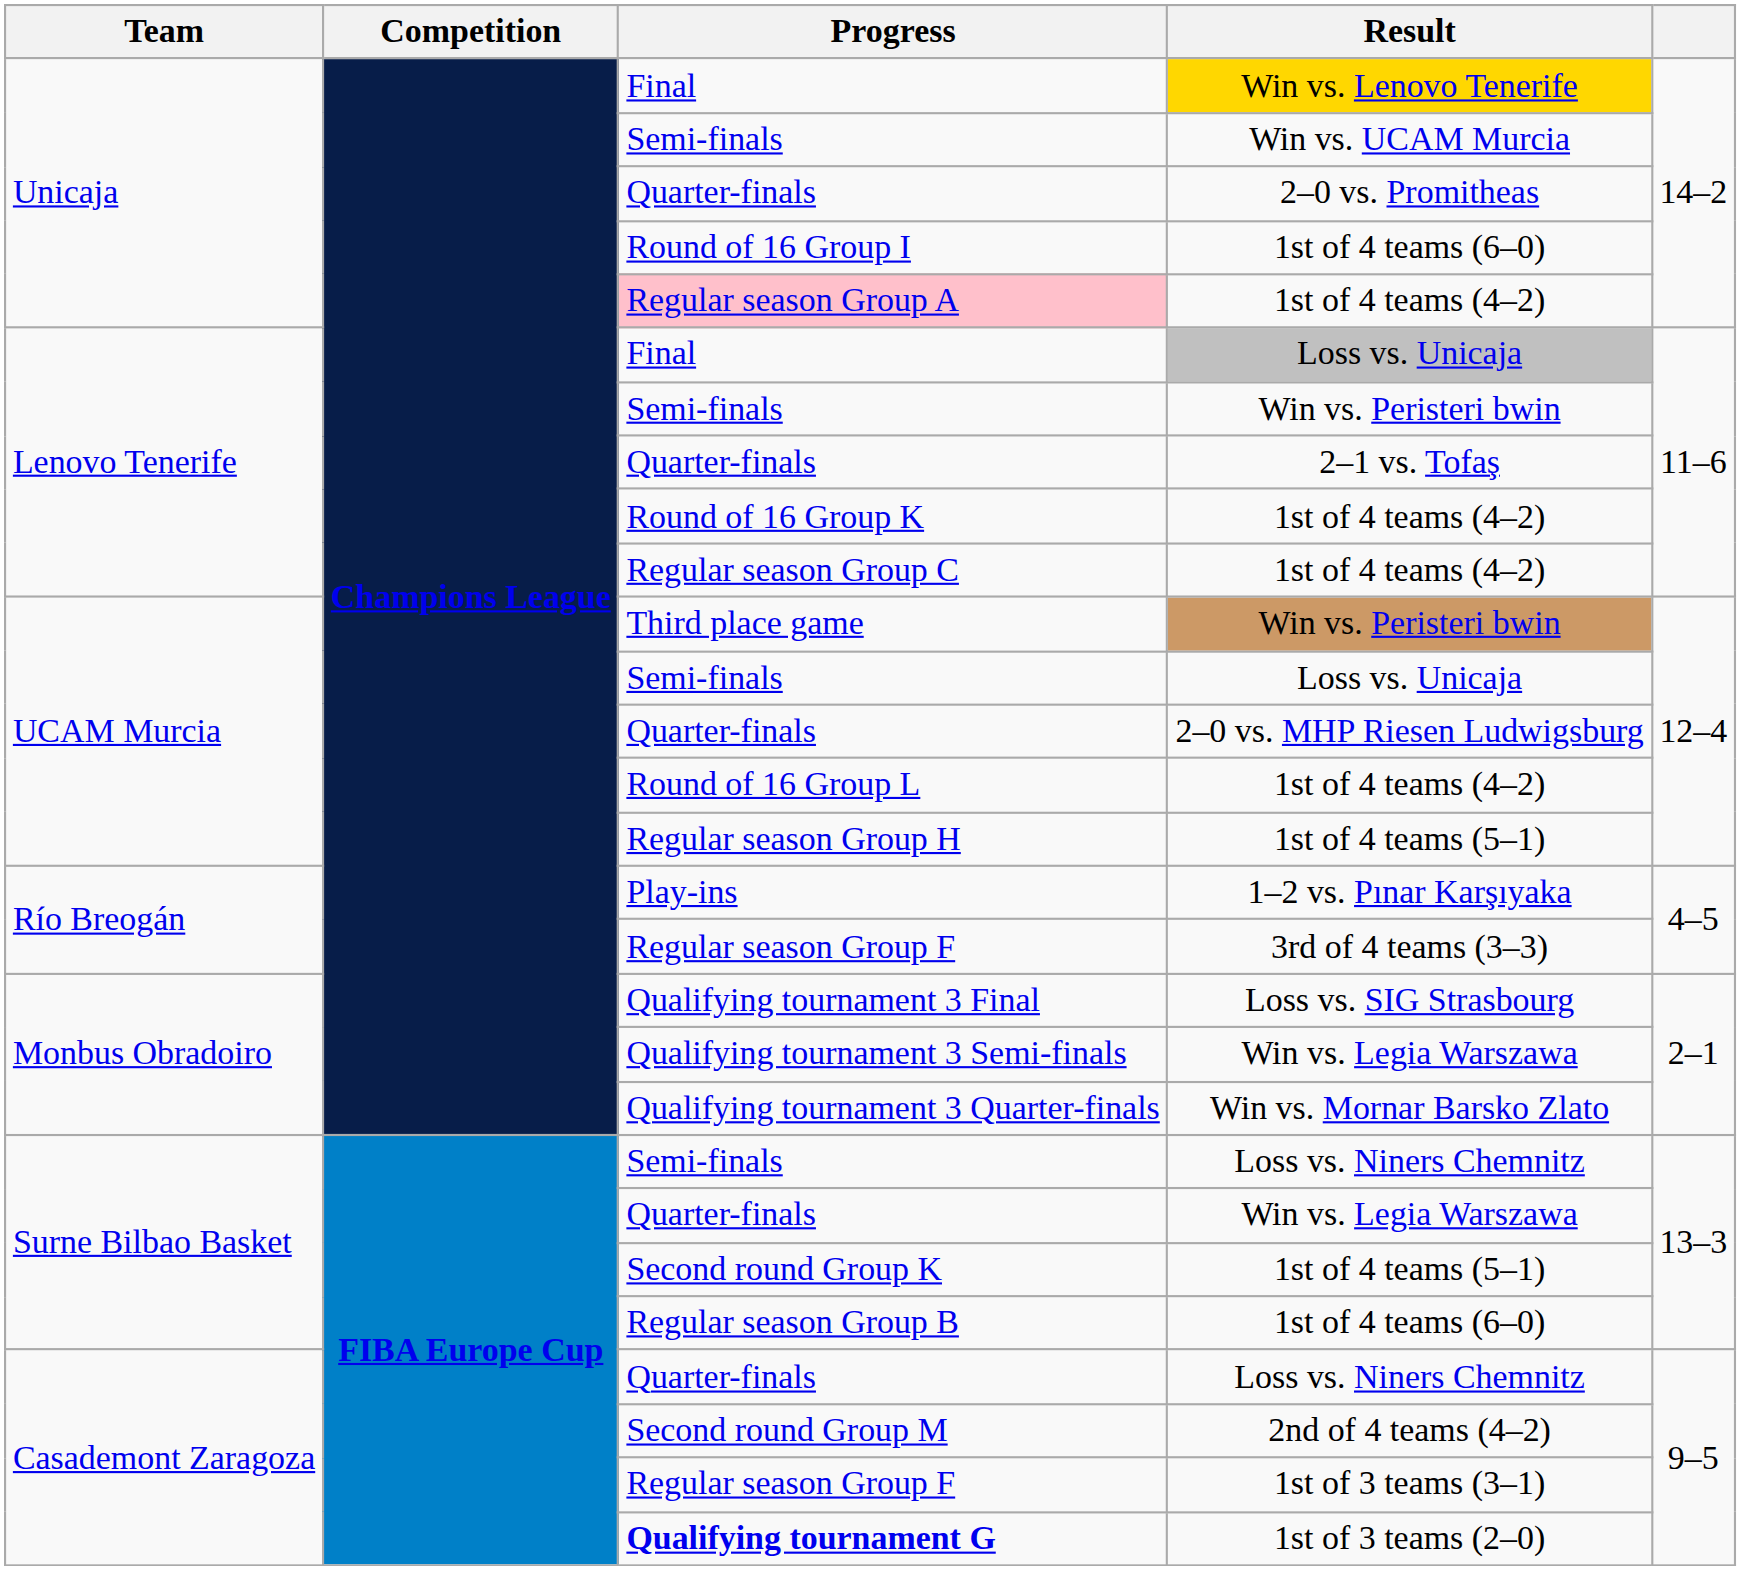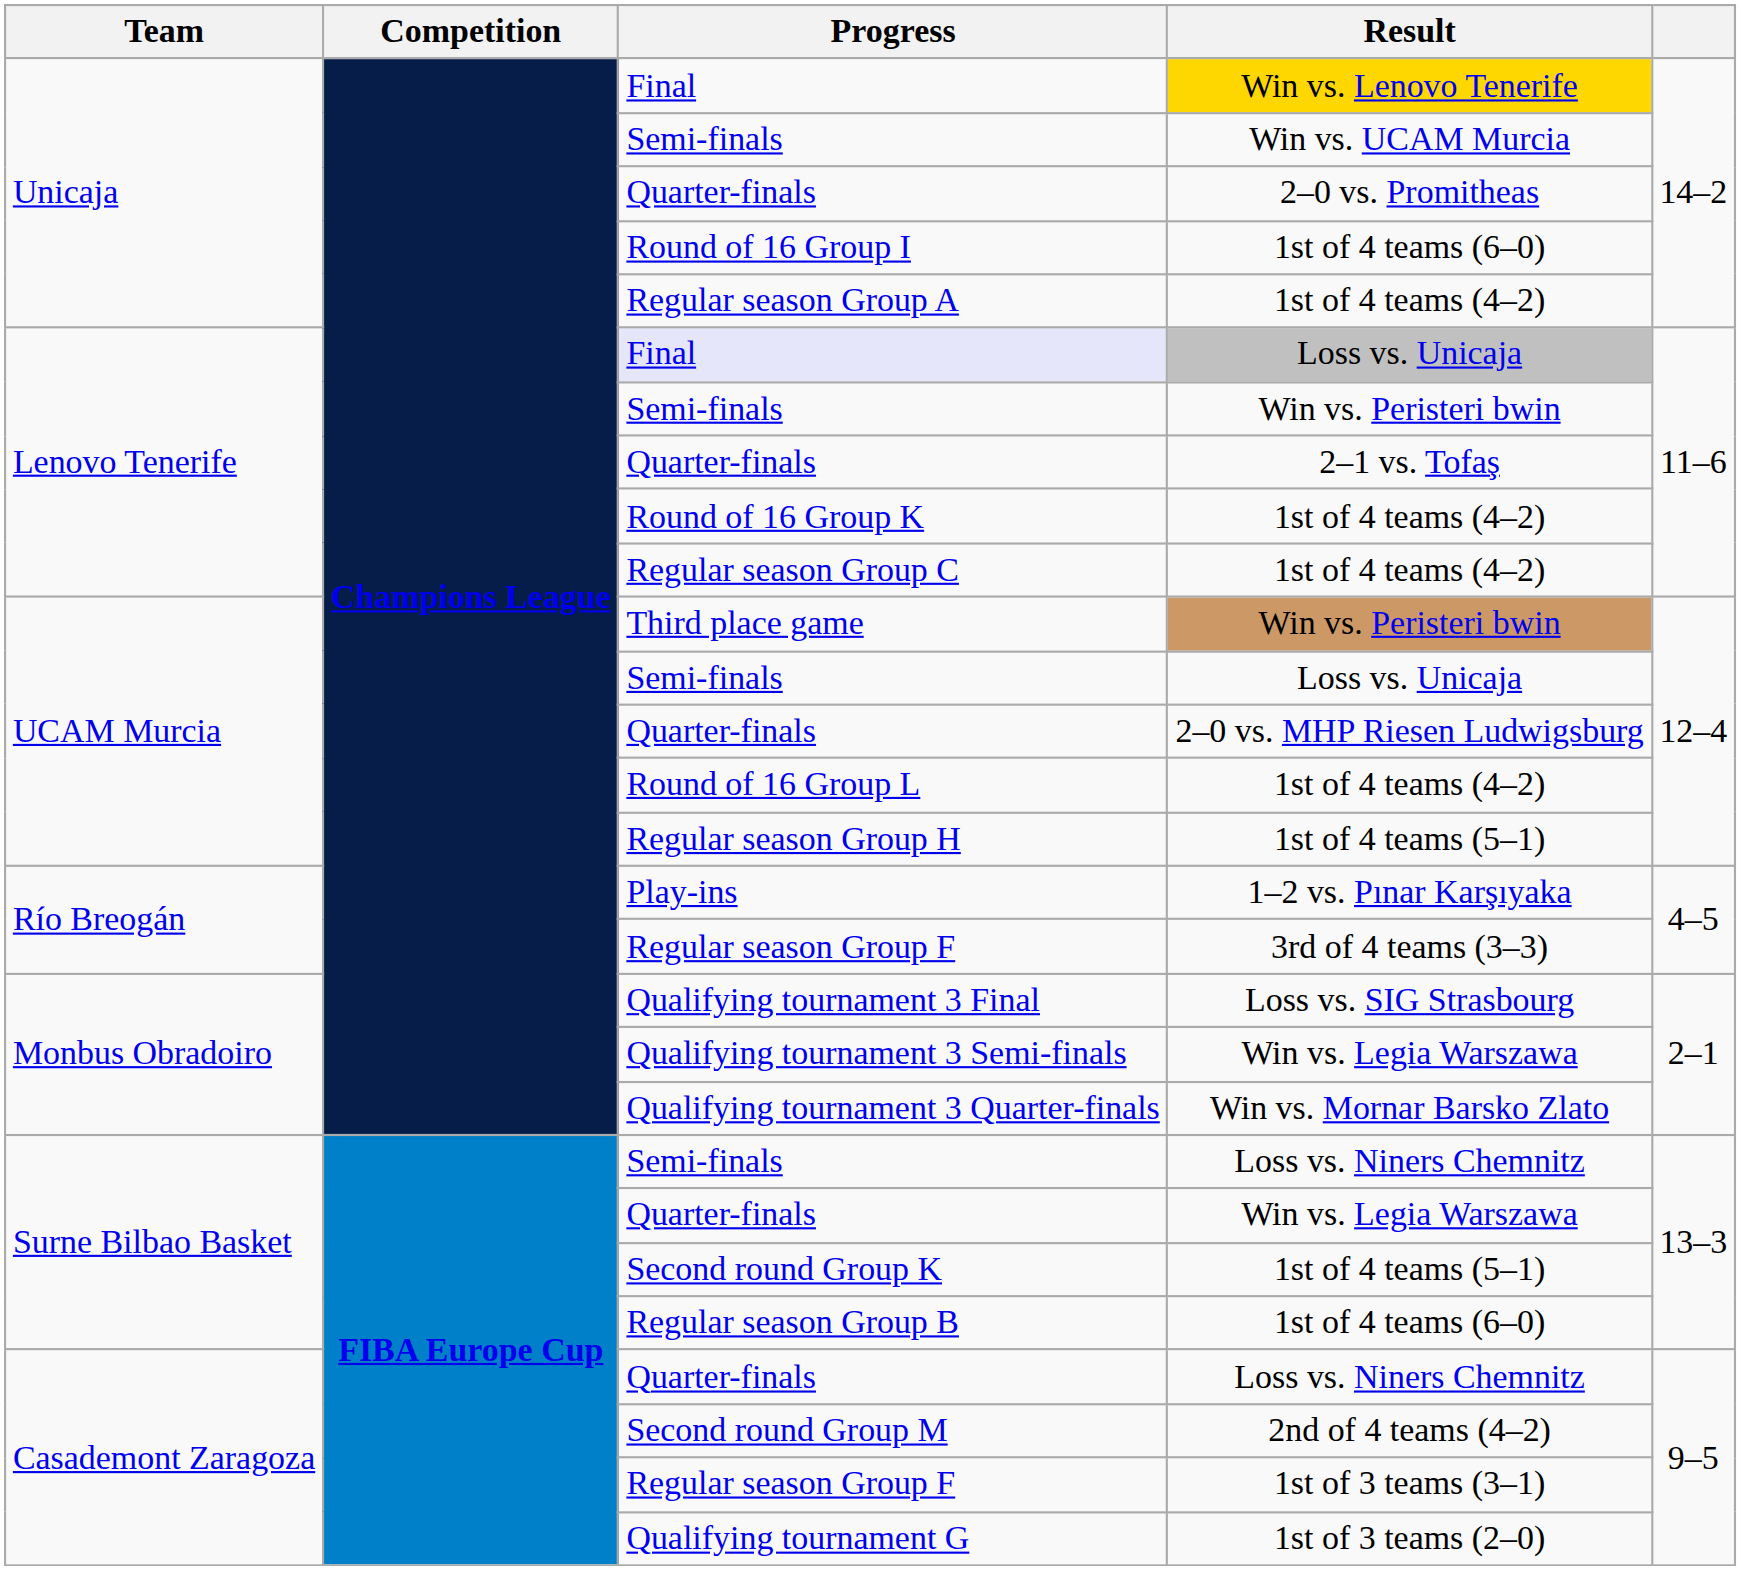(793, 300) pink background -> (793, 300) no background
(661, 354) no background -> (661, 354) lavender background
(811, 1537) bold -> (798, 1537) normal
